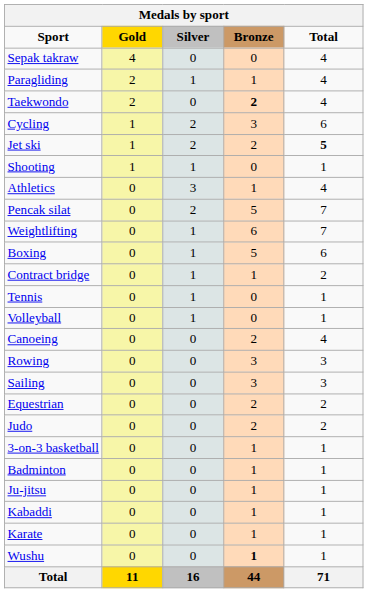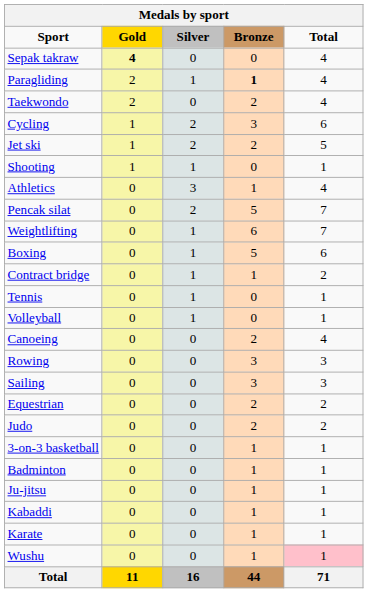(132, 58) normal -> (132, 58) bold
(254, 80) normal -> (254, 80) bold
(254, 102) bold -> (254, 102) normal
(324, 145) bold -> (324, 145) normal
(254, 556) bold -> (254, 556) normal
(324, 556) no background -> (324, 556) pink background
